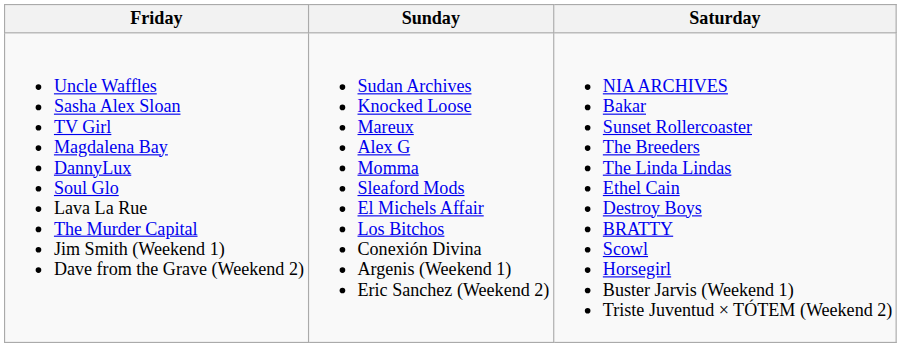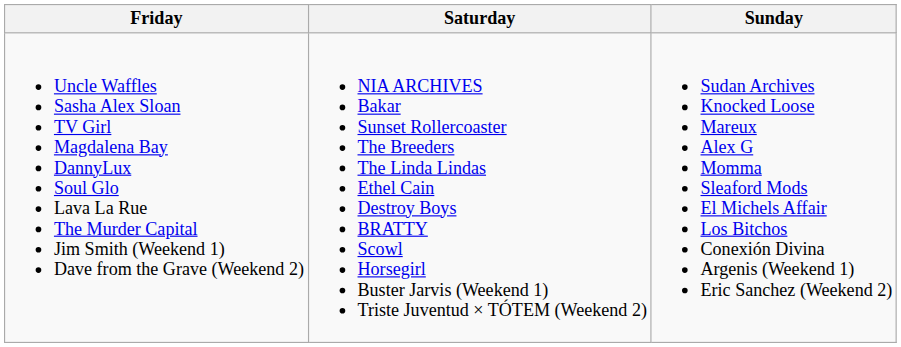columns swapped: (725, 18) <-> (431, 18)
